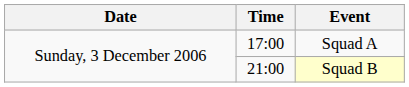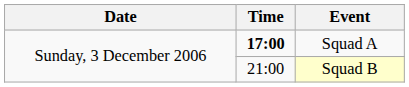(266, 43) normal -> (266, 43) bold
